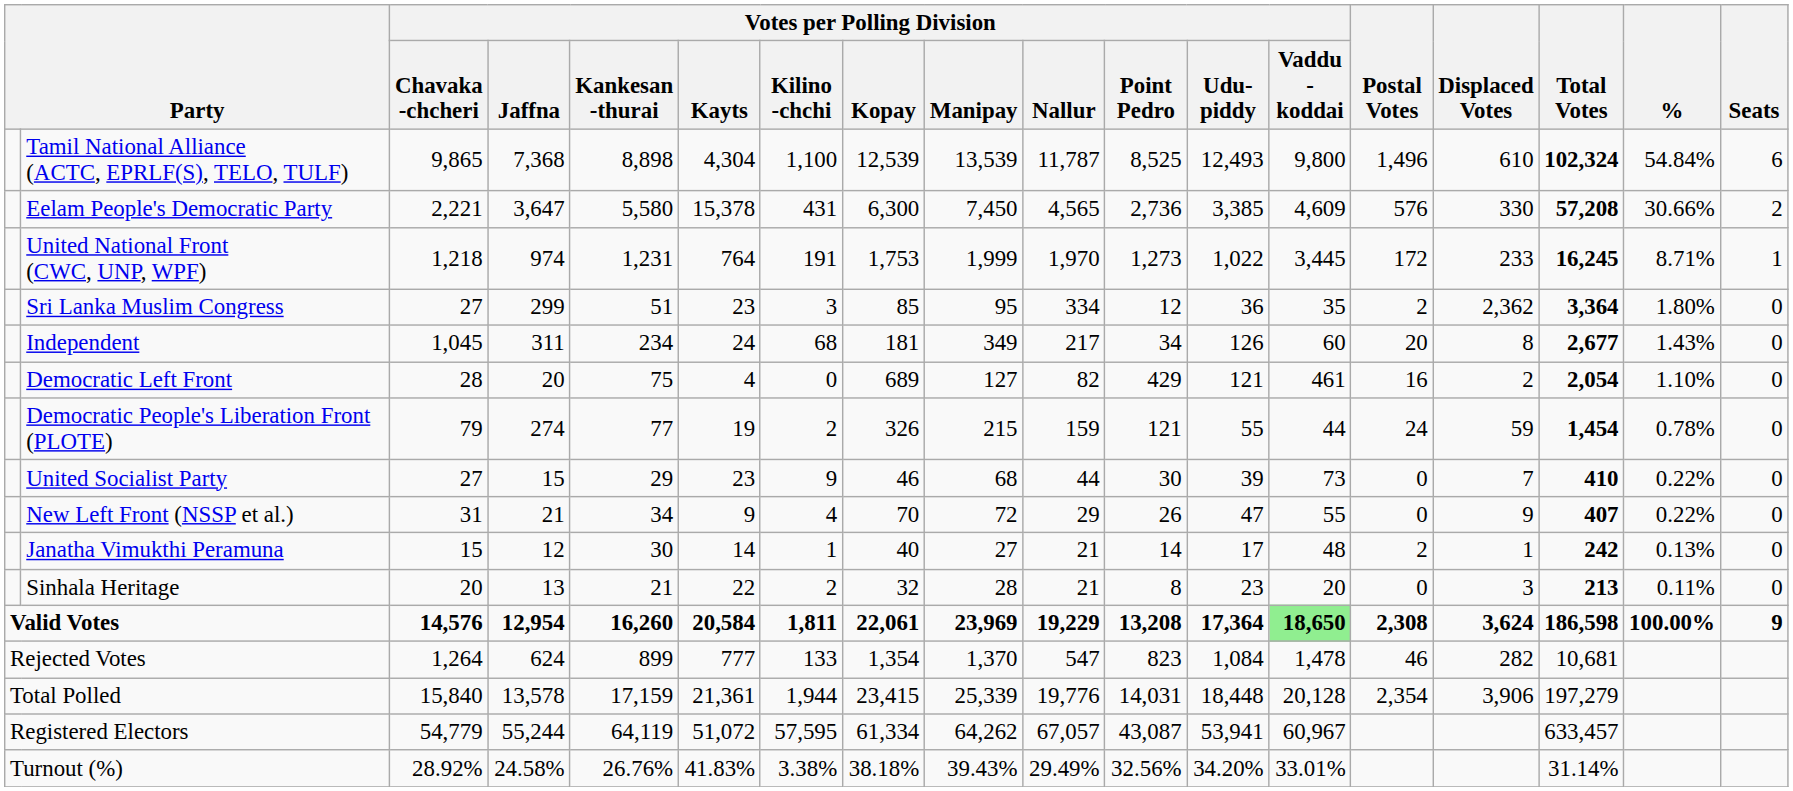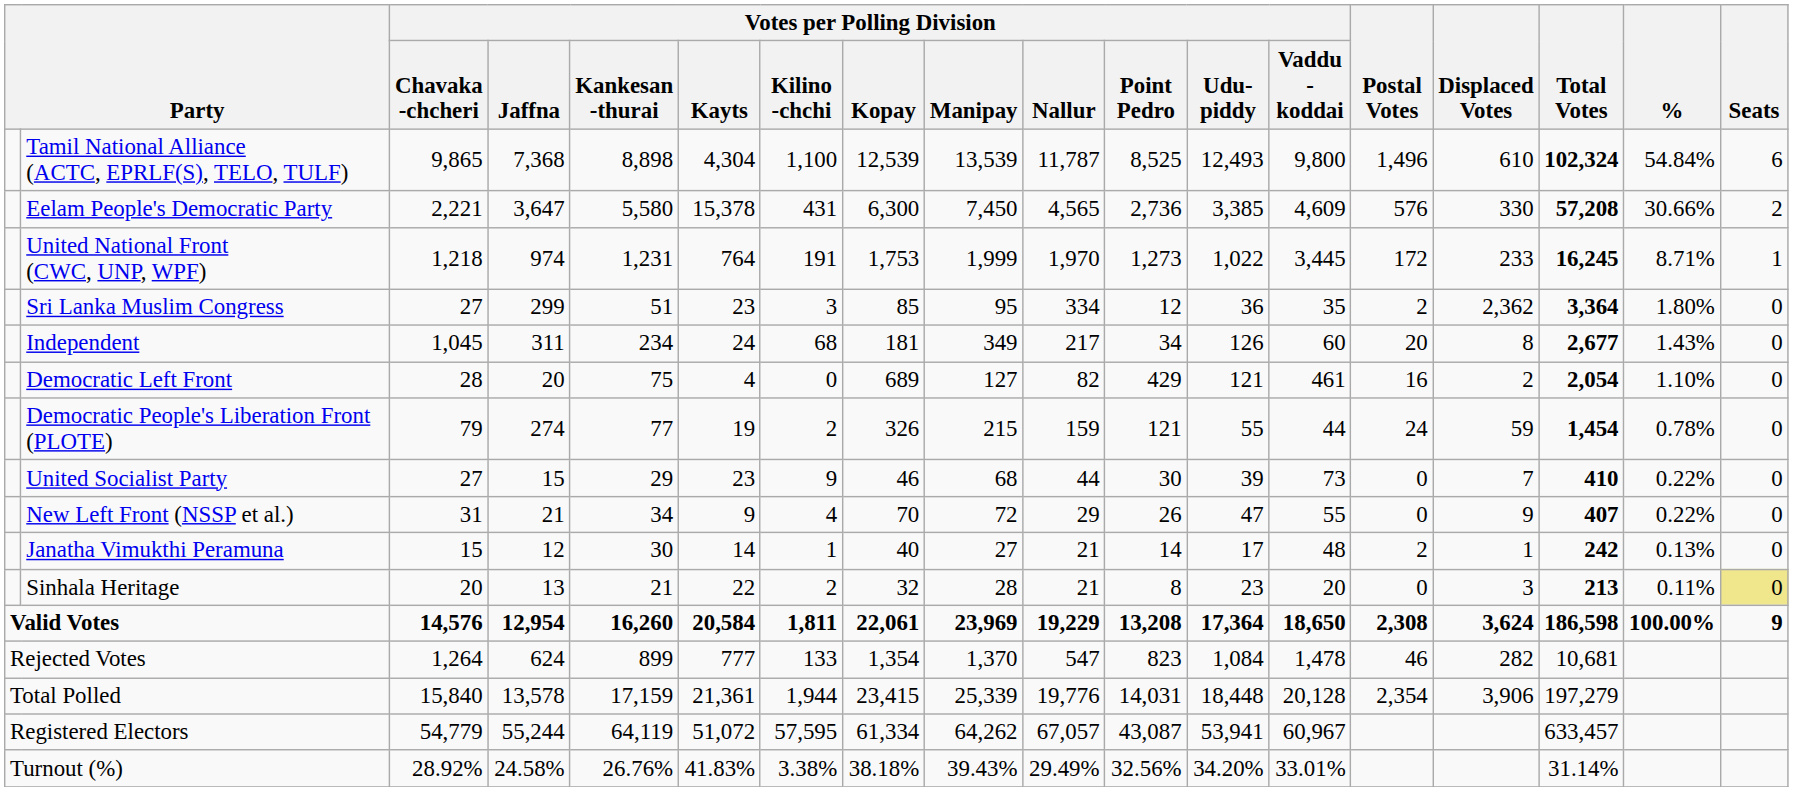(1777, 586) no background -> (1777, 586) khaki background
(1314, 623) lightgreen background -> (1314, 623) no background
